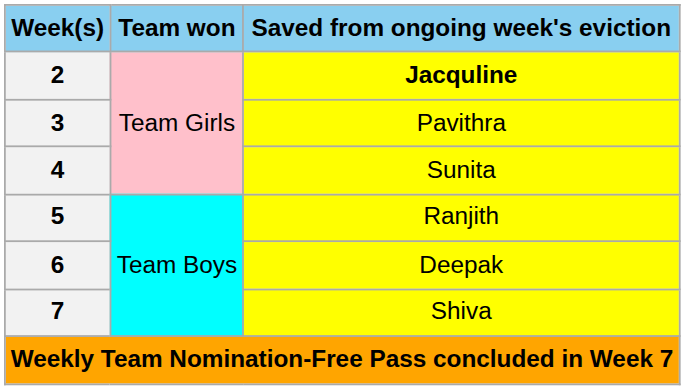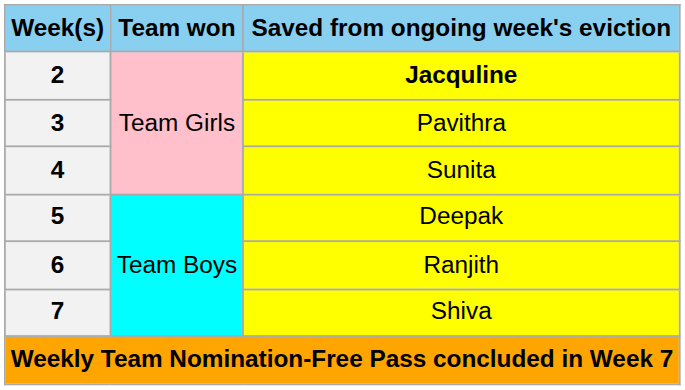(461, 217) Ranjith -> (461, 217) Deepak
(461, 264) Deepak -> (461, 264) Ranjith
